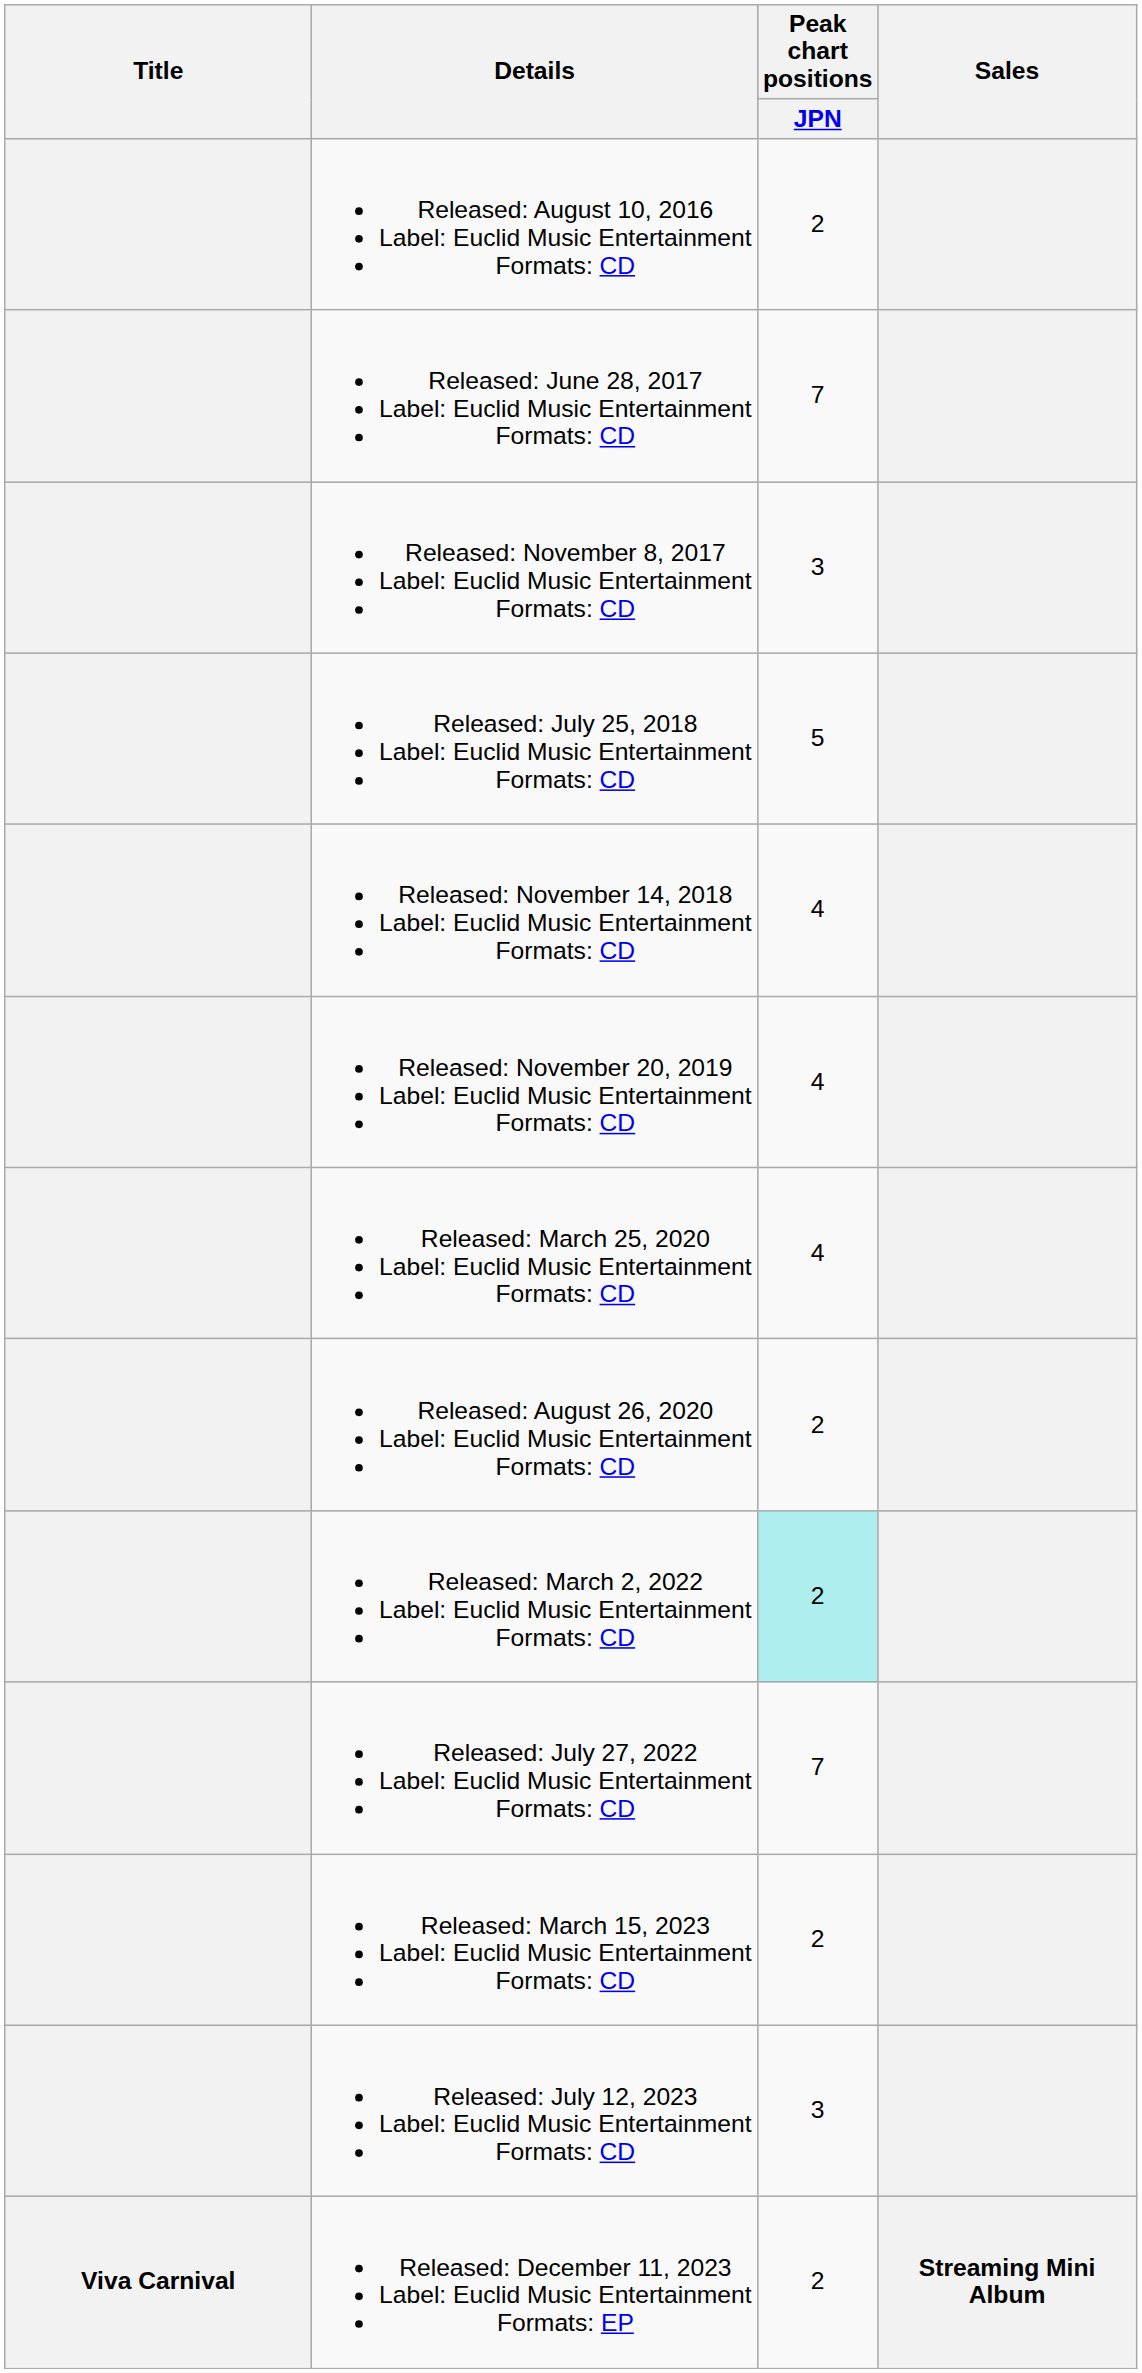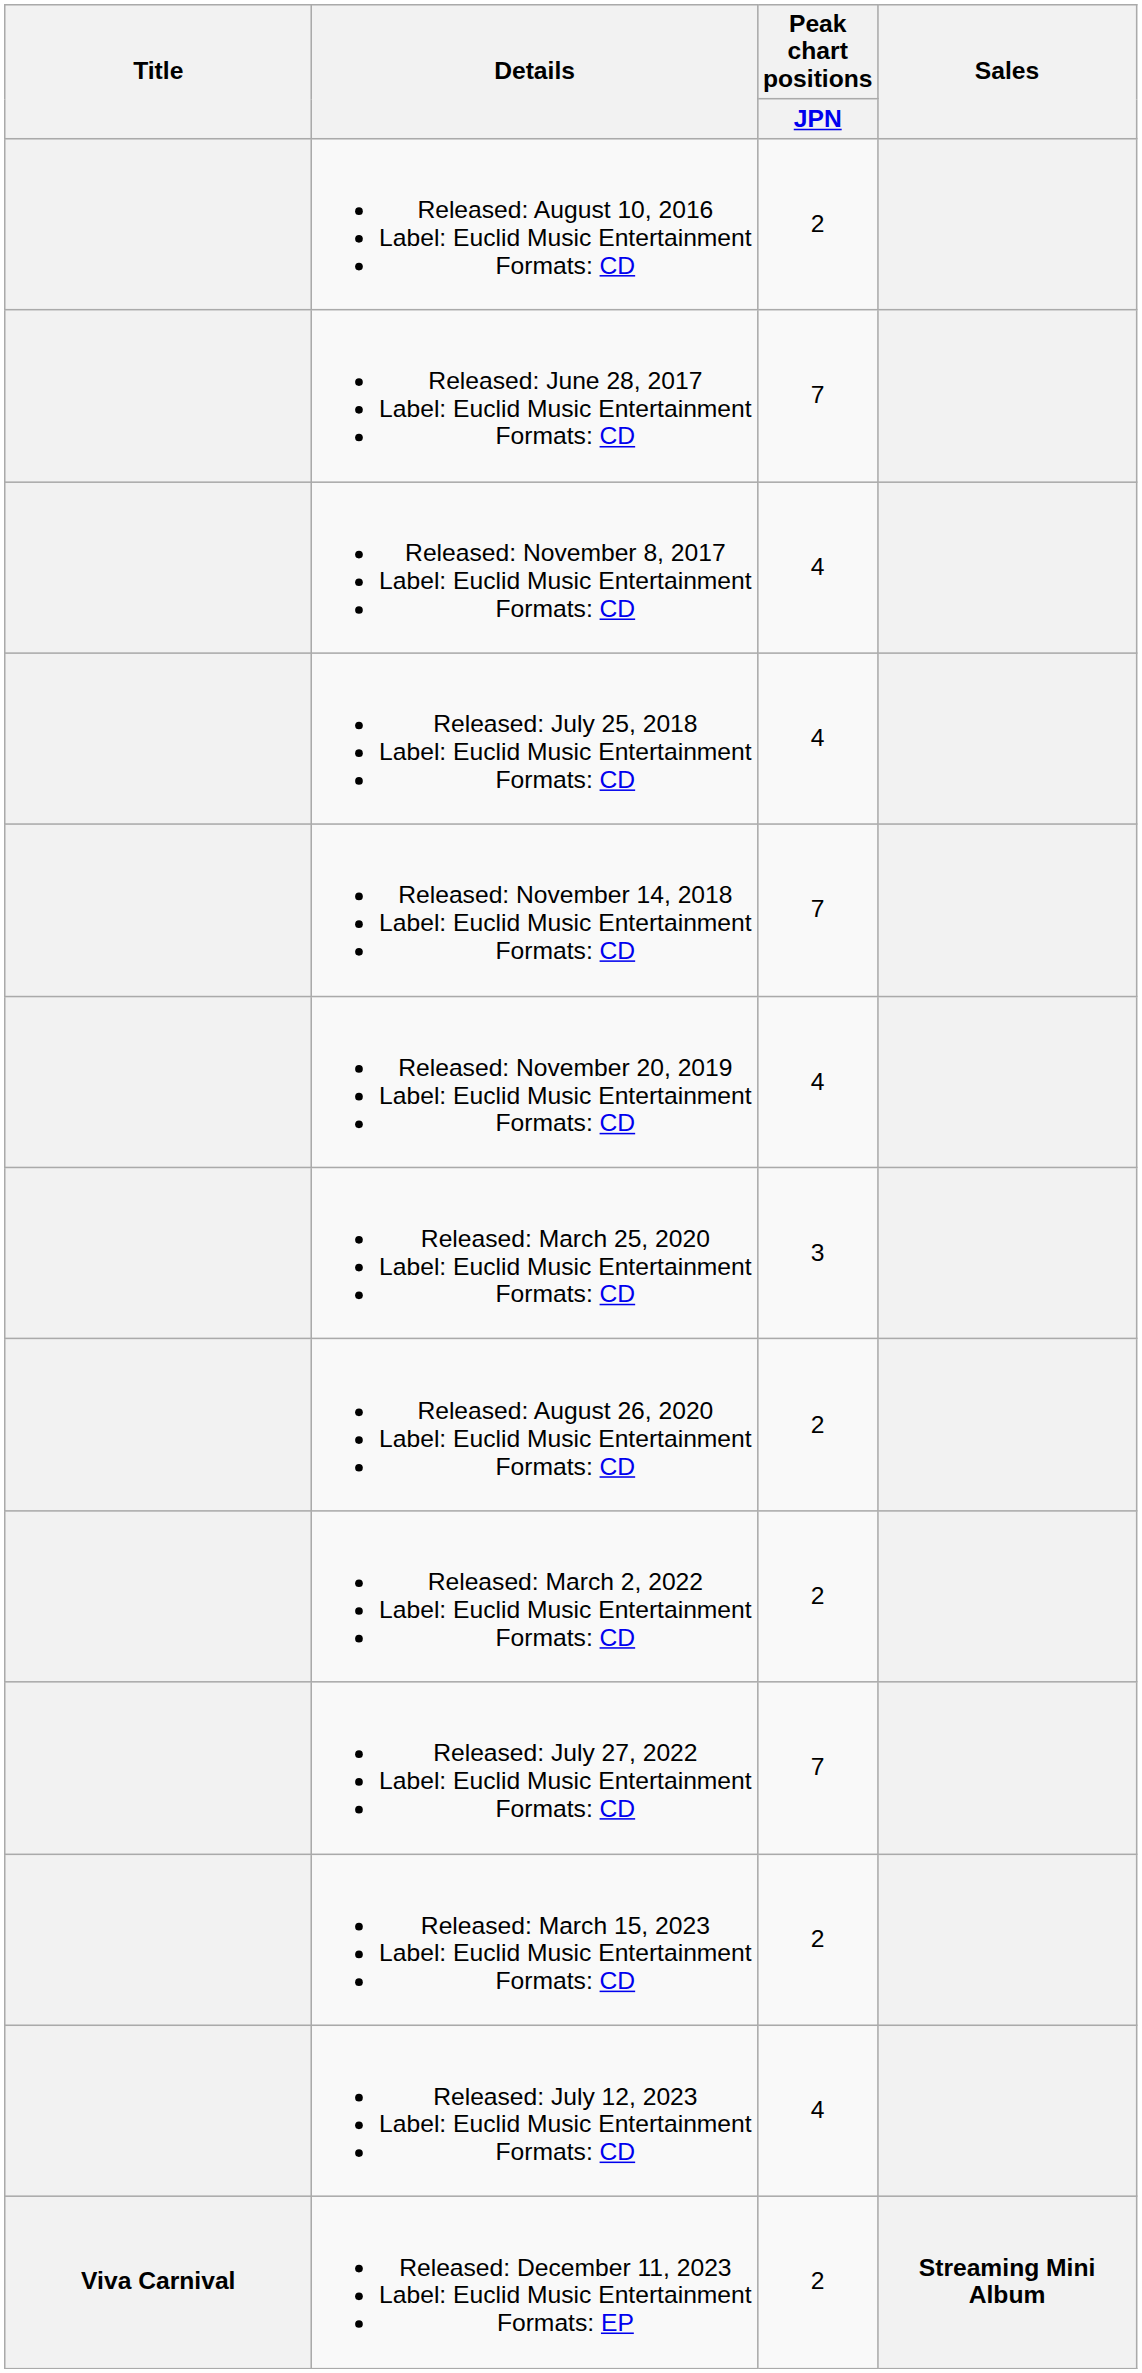(818, 566) 3 -> (818, 566) 4
(818, 738) 5 -> (818, 738) 4
(818, 909) 4 -> (818, 909) 7
(818, 1252) 4 -> (818, 1252) 3
(818, 1595) paleturquoise background -> (818, 1595) no background
(818, 2110) 3 -> (818, 2110) 4
